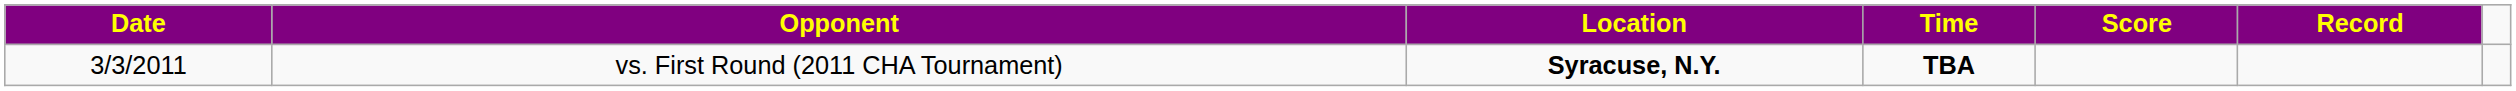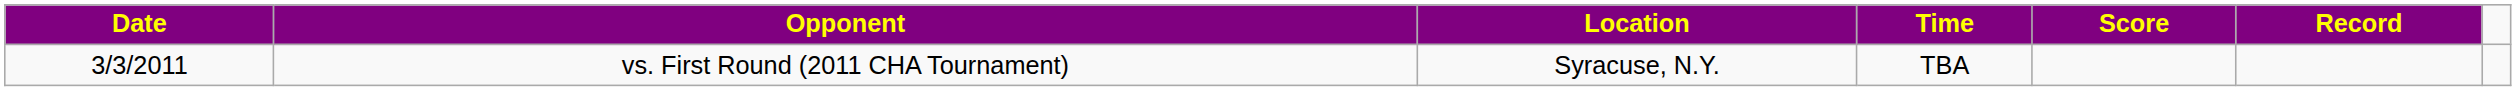(1634, 64) bold -> (1637, 64) normal
(1949, 64) bold -> (1945, 64) normal
